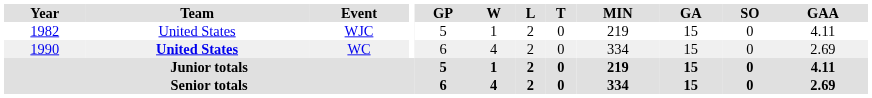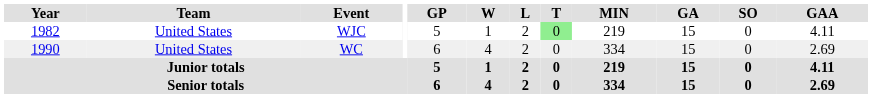(561, 31) no background -> (556, 31) lightgreen background
(197, 49) bold -> (193, 49) normal
